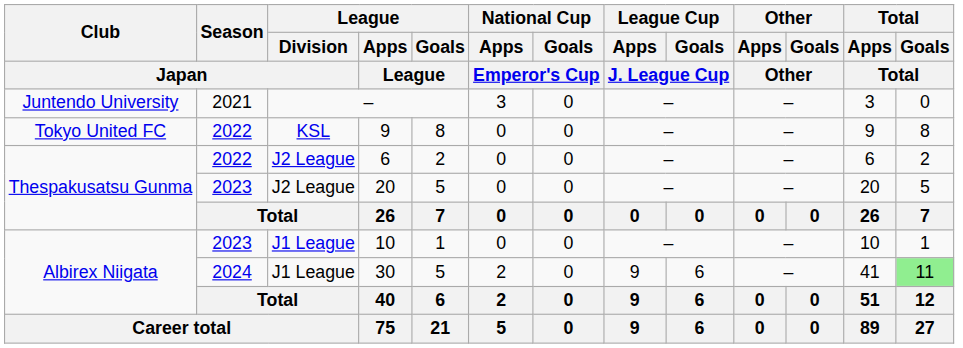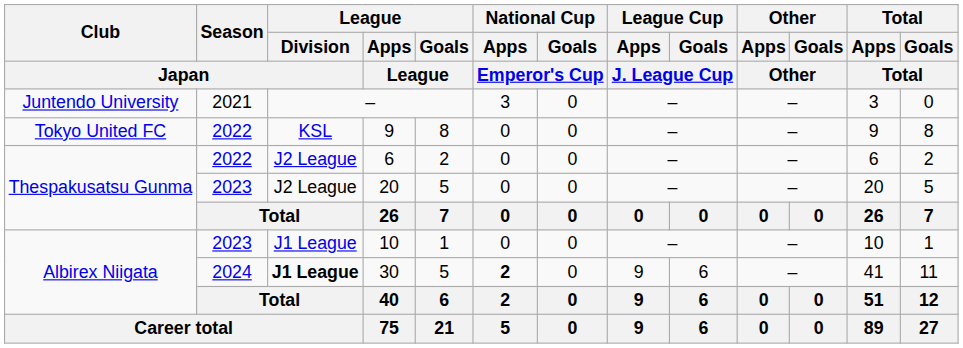(313, 272) normal -> (315, 272) bold
(501, 272) normal -> (505, 272) bold
(925, 272) lightgreen background -> (929, 272) no background
